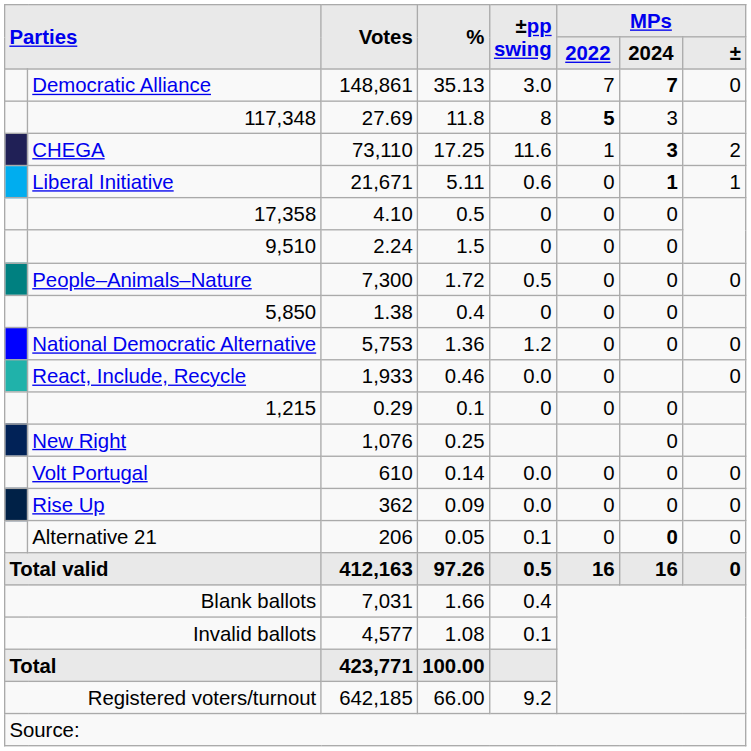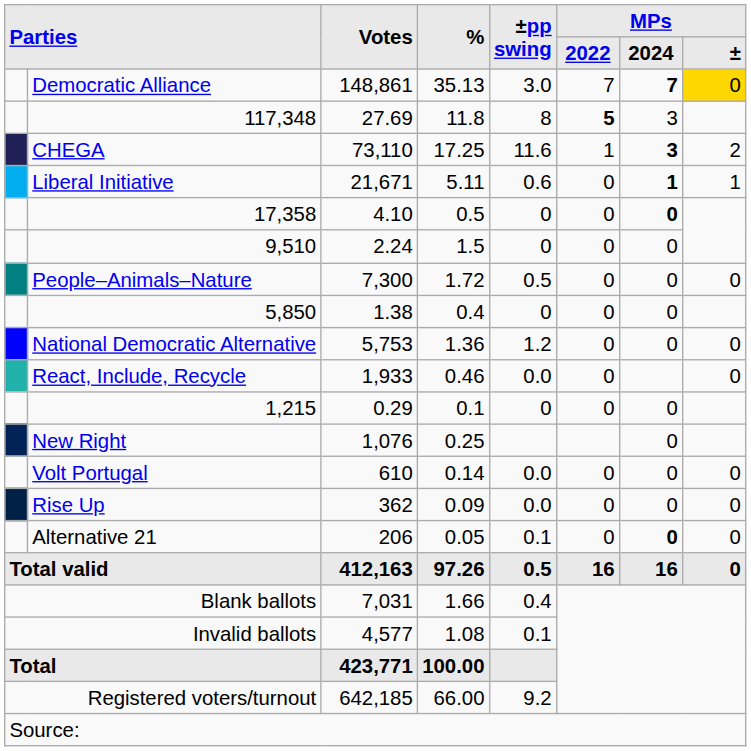(735, 85) no background -> (735, 85) gold background
(672, 214) normal -> (672, 214) bold
